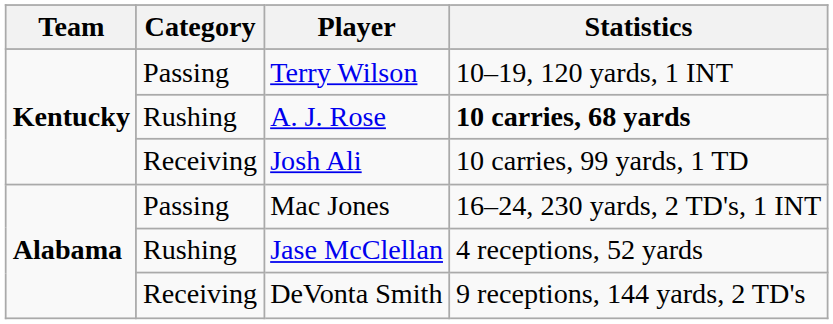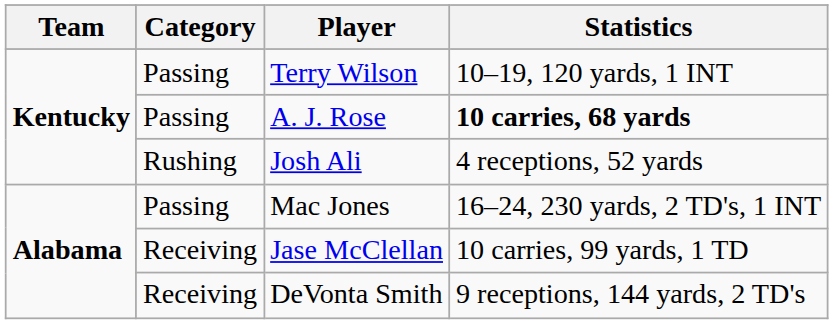(190, 116) Rushing -> (186, 116) Passing
(200, 160) Receiving -> (190, 160) Rushing
(602, 160) 10 carries, 99 yards, 1 TD -> (580, 160) 4 receptions, 52 yards
(190, 250) Rushing -> (200, 250) Receiving
(580, 250) 4 receptions, 52 yards -> (602, 250) 10 carries, 99 yards, 1 TD
